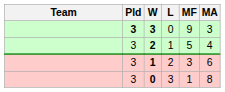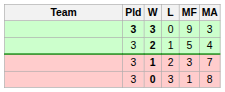(210, 62) 6 -> (210, 62) 7
